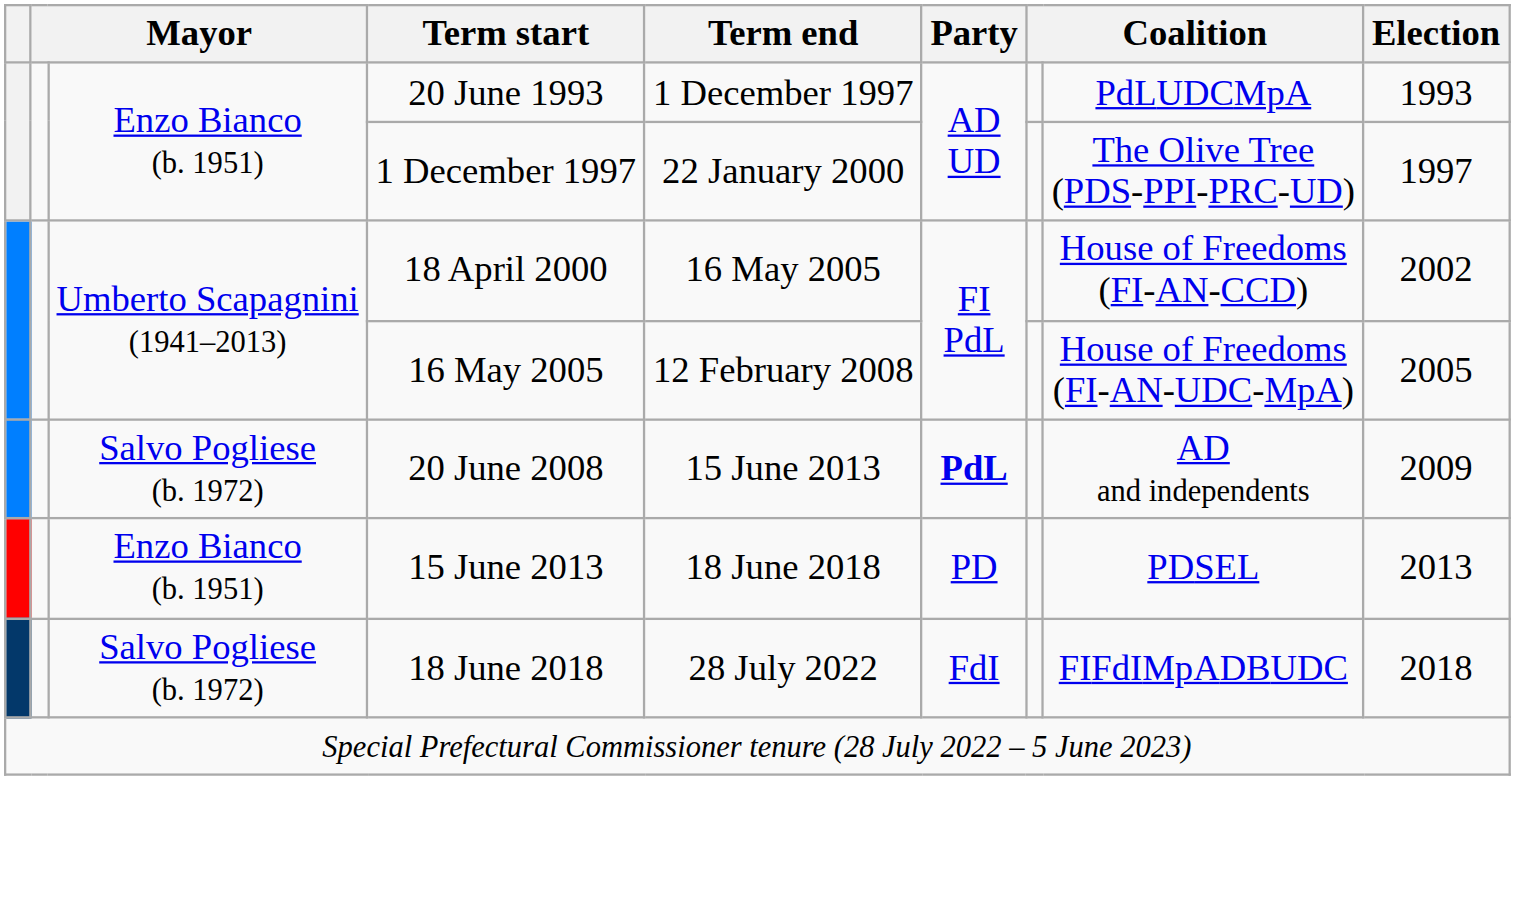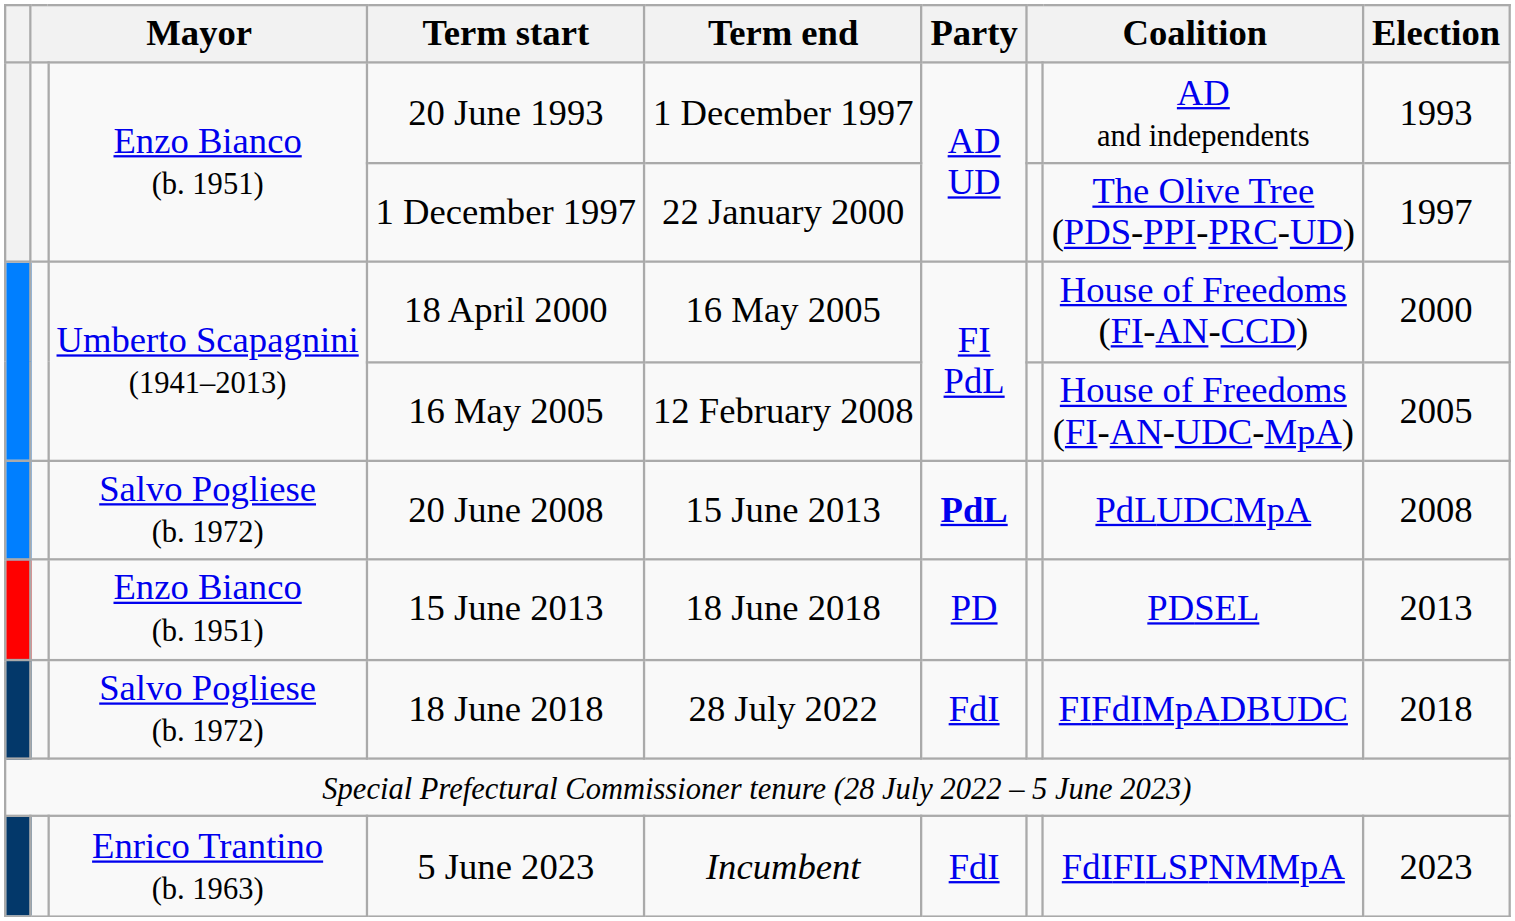(1203, 91) PdLUDCMpA -> (1203, 112) AD and independents
(1436, 269) 2002 -> (1436, 310) 2000
(1203, 468) AD and independents -> (1203, 509) PdLUDCMpA
(1436, 468) 2009 -> (1436, 509) 2008
+ row: (506, 865)
